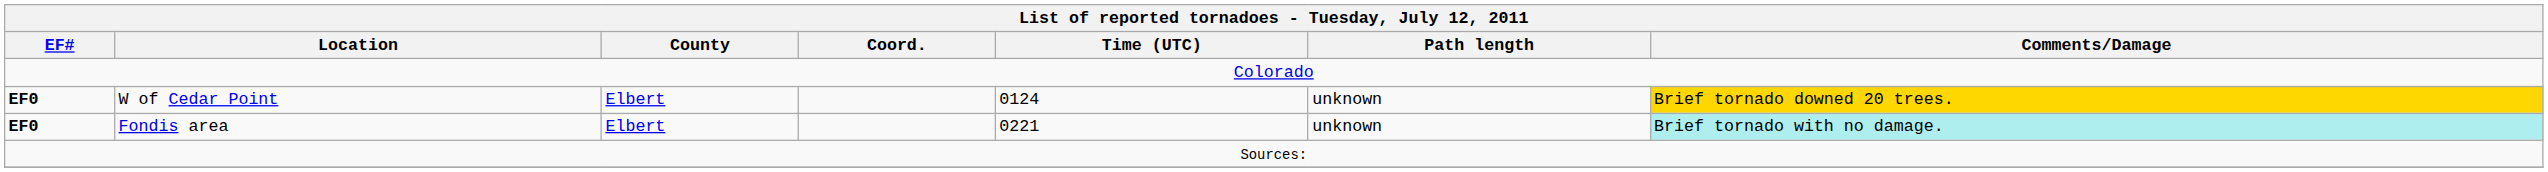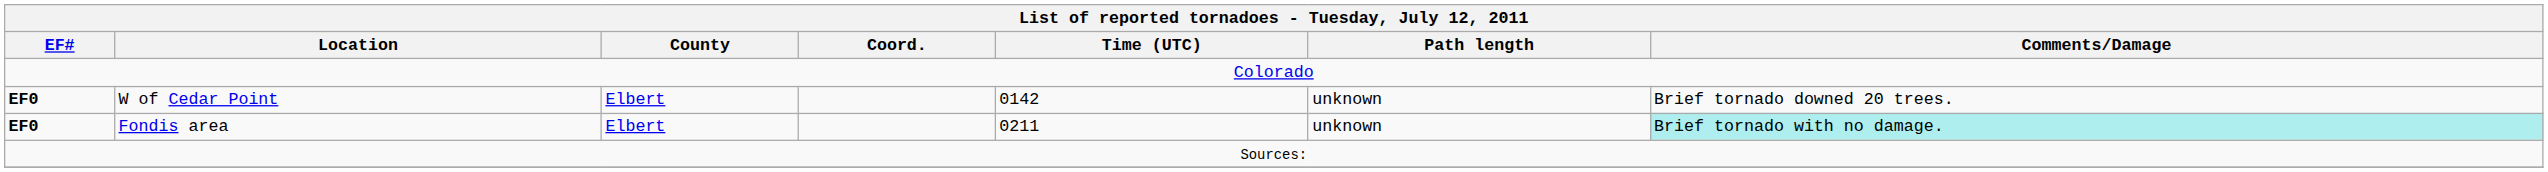(1019, 100) 0124 -> (1019, 100) 0142
(1804, 100) gold background -> (1804, 100) no background
(1019, 127) 0221 -> (1019, 127) 0211
